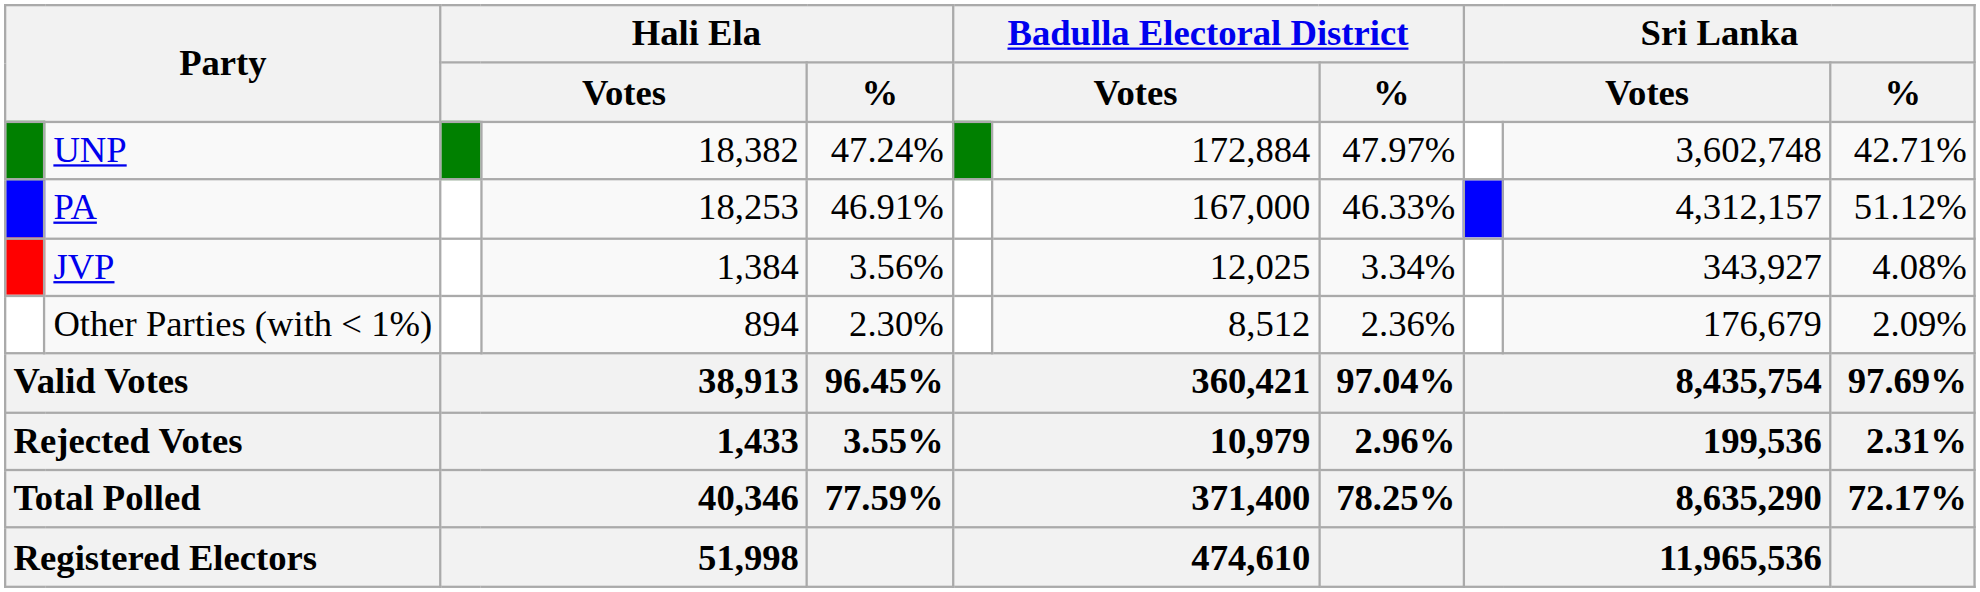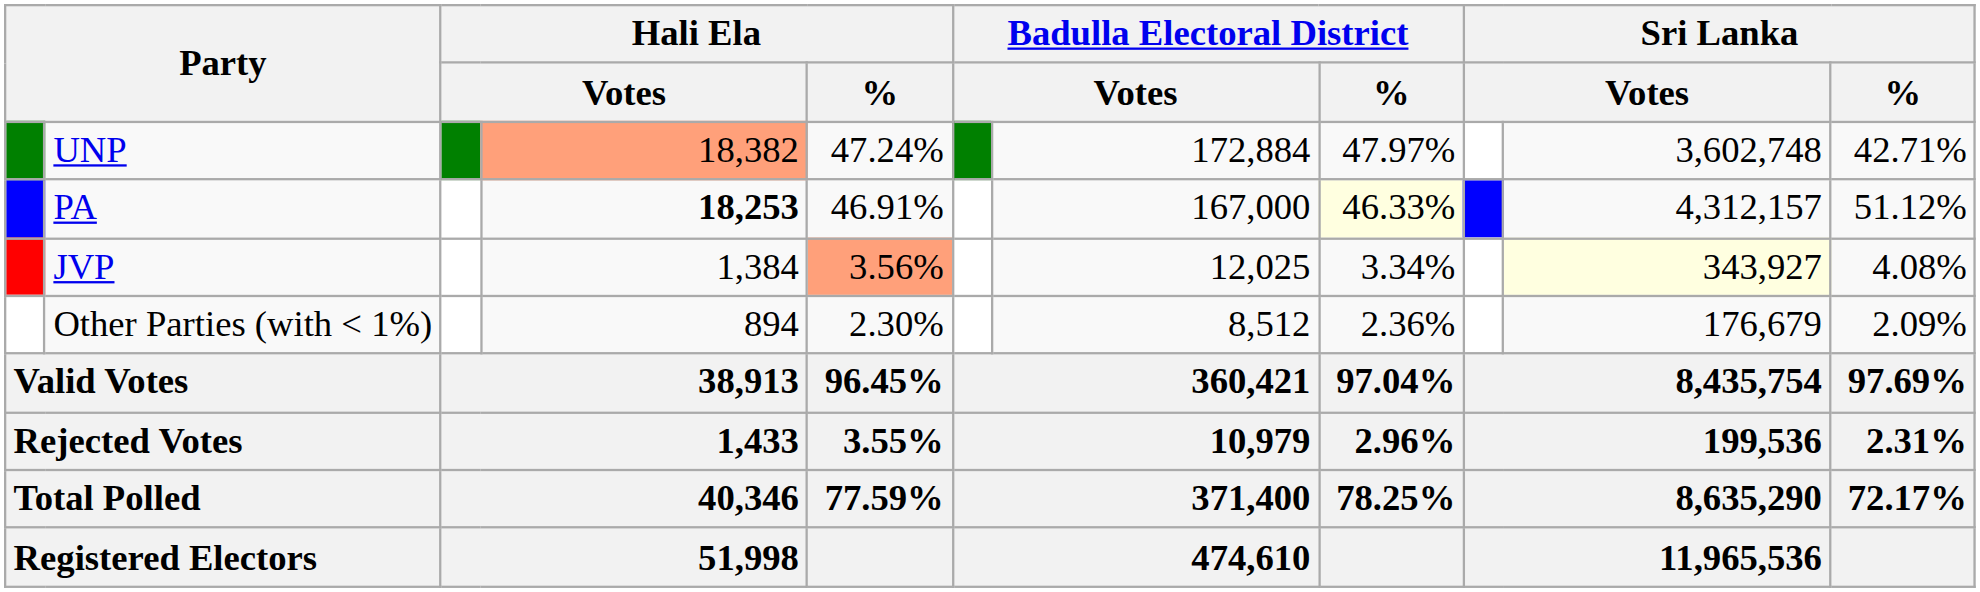(749, 149) no background -> (749, 149) lightsalmon background
(749, 207) normal -> (749, 207) bold
(1399, 207) no background -> (1399, 207) lightyellow background
(896, 265) no background -> (896, 265) lightsalmon background
(1762, 265) no background -> (1762, 265) lightyellow background
